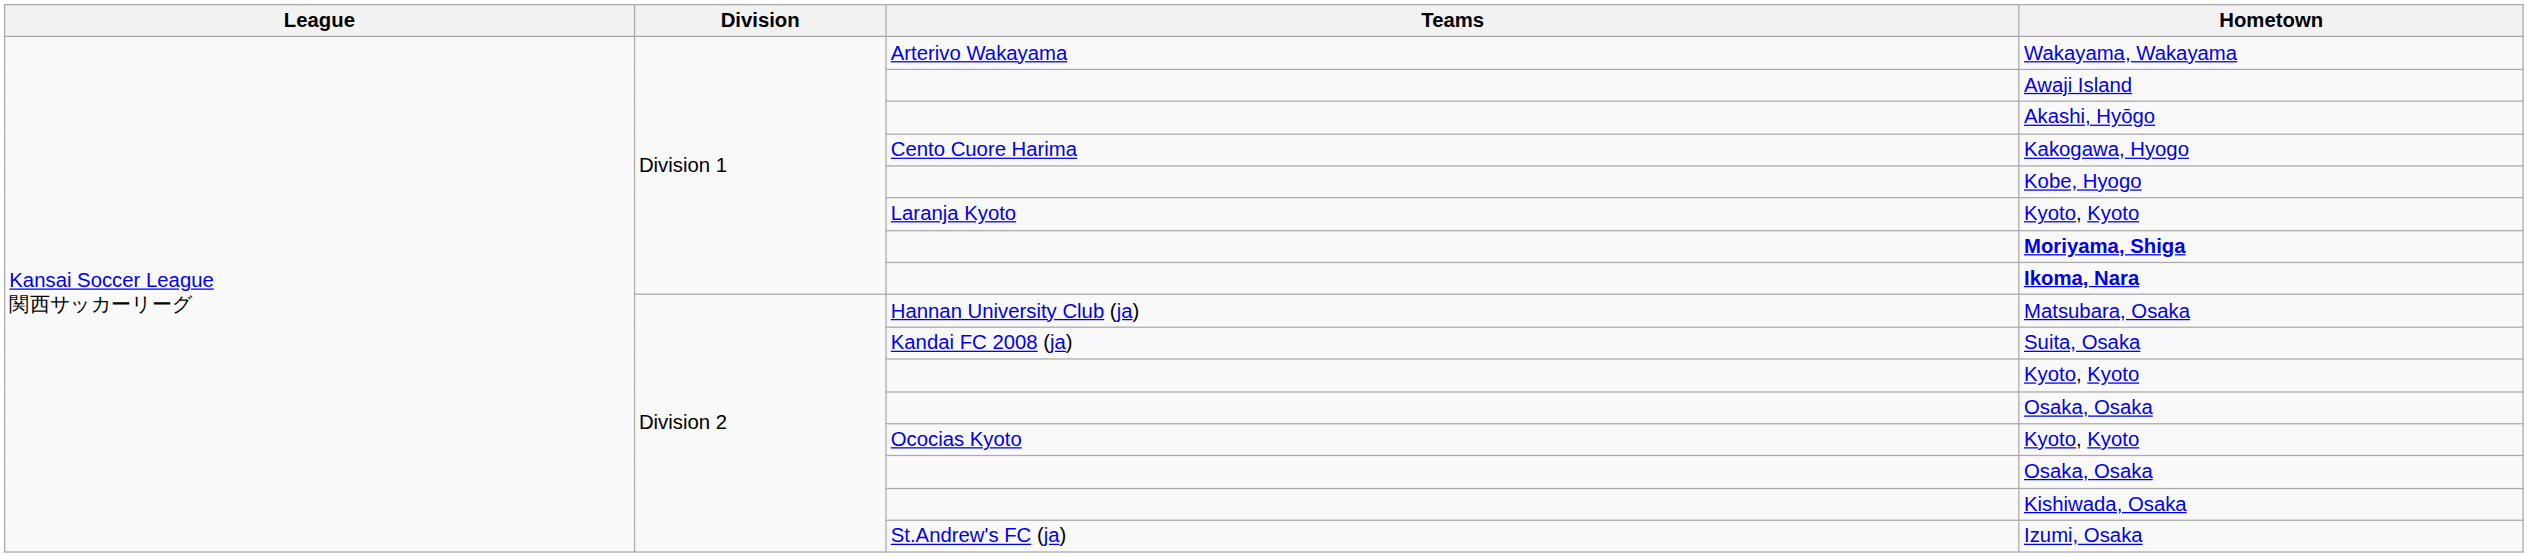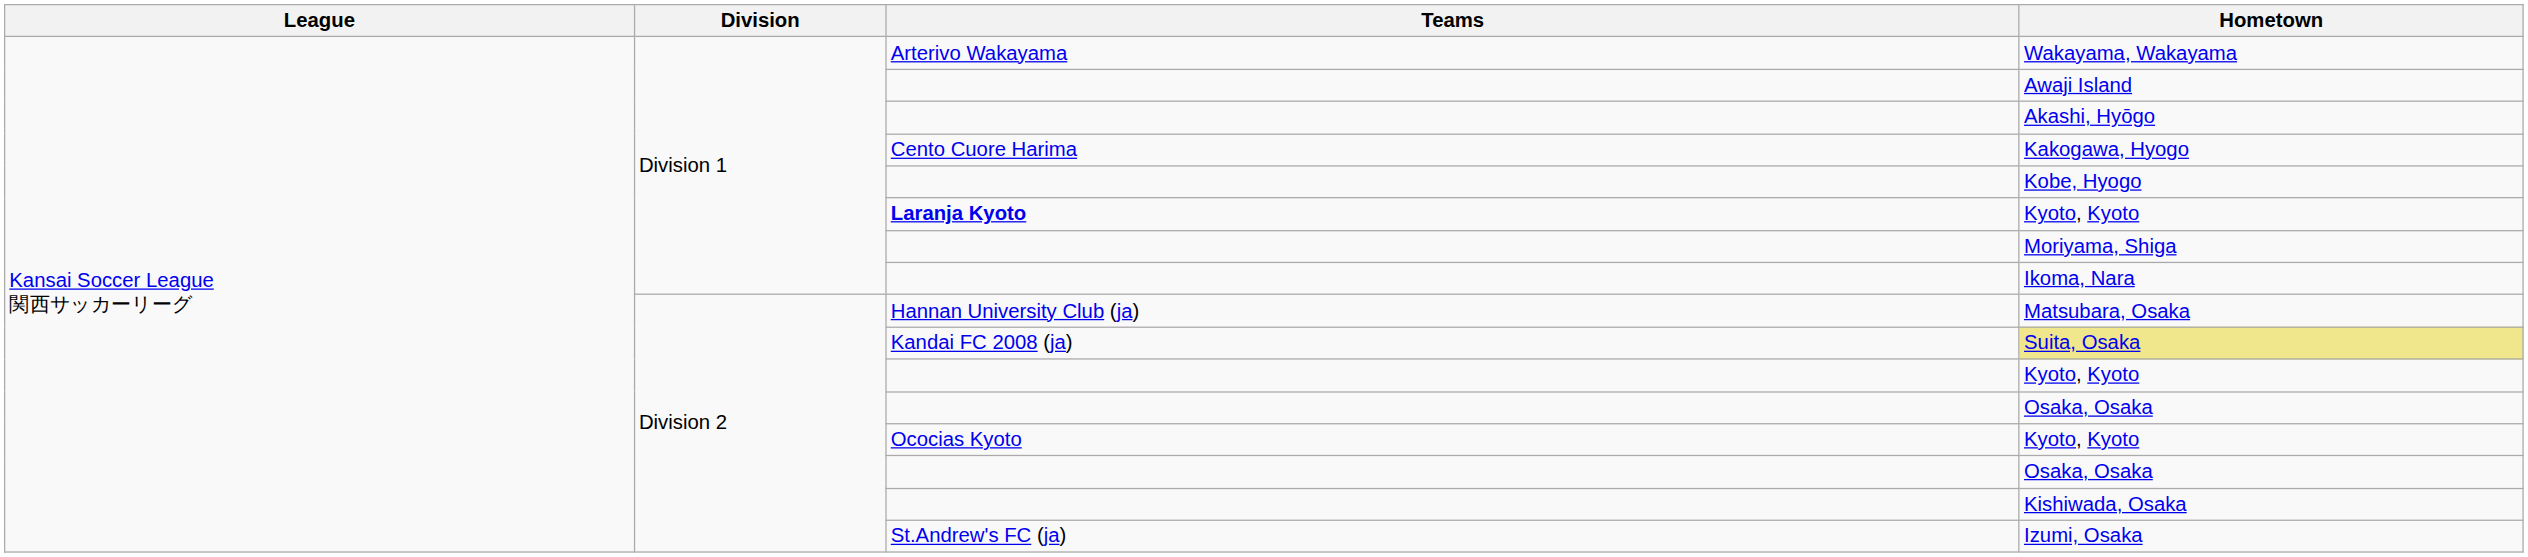(953, 213) normal -> (959, 213) bold
(2105, 246) bold -> (2100, 246) normal
(2082, 278) bold -> (2079, 278) normal
(2082, 342) no background -> (2082, 342) khaki background
